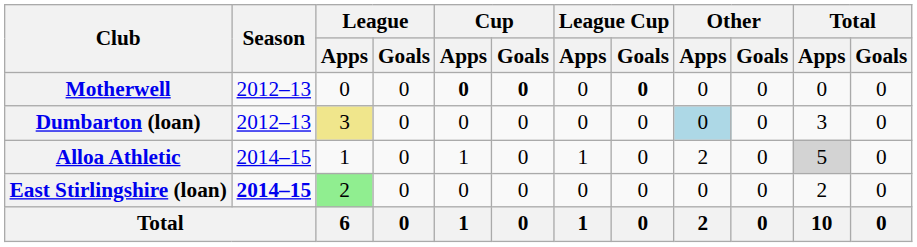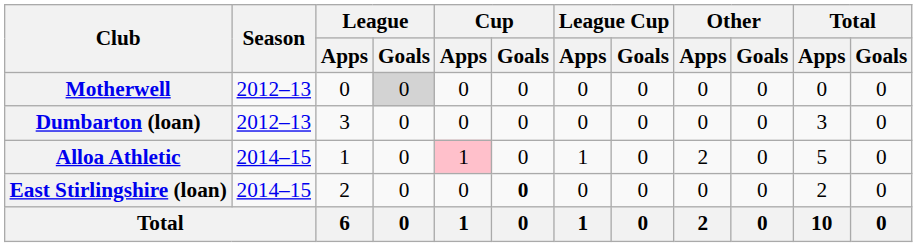(404, 88) no background -> (404, 88) lightgrey background
(463, 88) bold -> (463, 88) normal
(523, 88) bold -> (523, 88) normal
(643, 88) bold -> (643, 88) normal
(344, 122) khaki background -> (344, 122) no background
(703, 122) lightblue background -> (703, 122) no background
(463, 156) no background -> (463, 156) pink background
(822, 156) lightgrey background -> (822, 156) no background
(274, 190) bold -> (274, 190) normal
(344, 190) lightgreen background -> (344, 190) no background
(523, 190) normal -> (523, 190) bold
